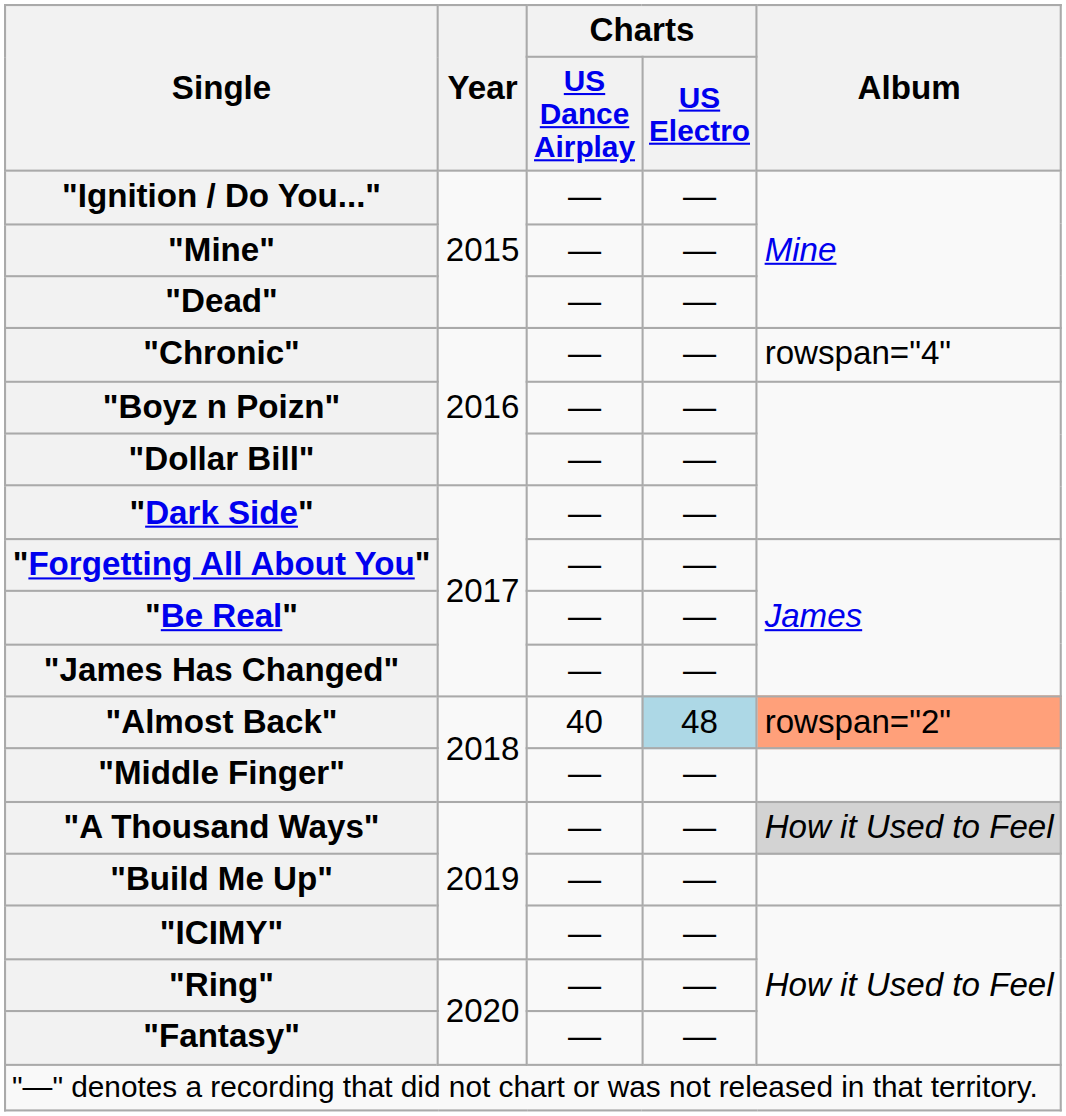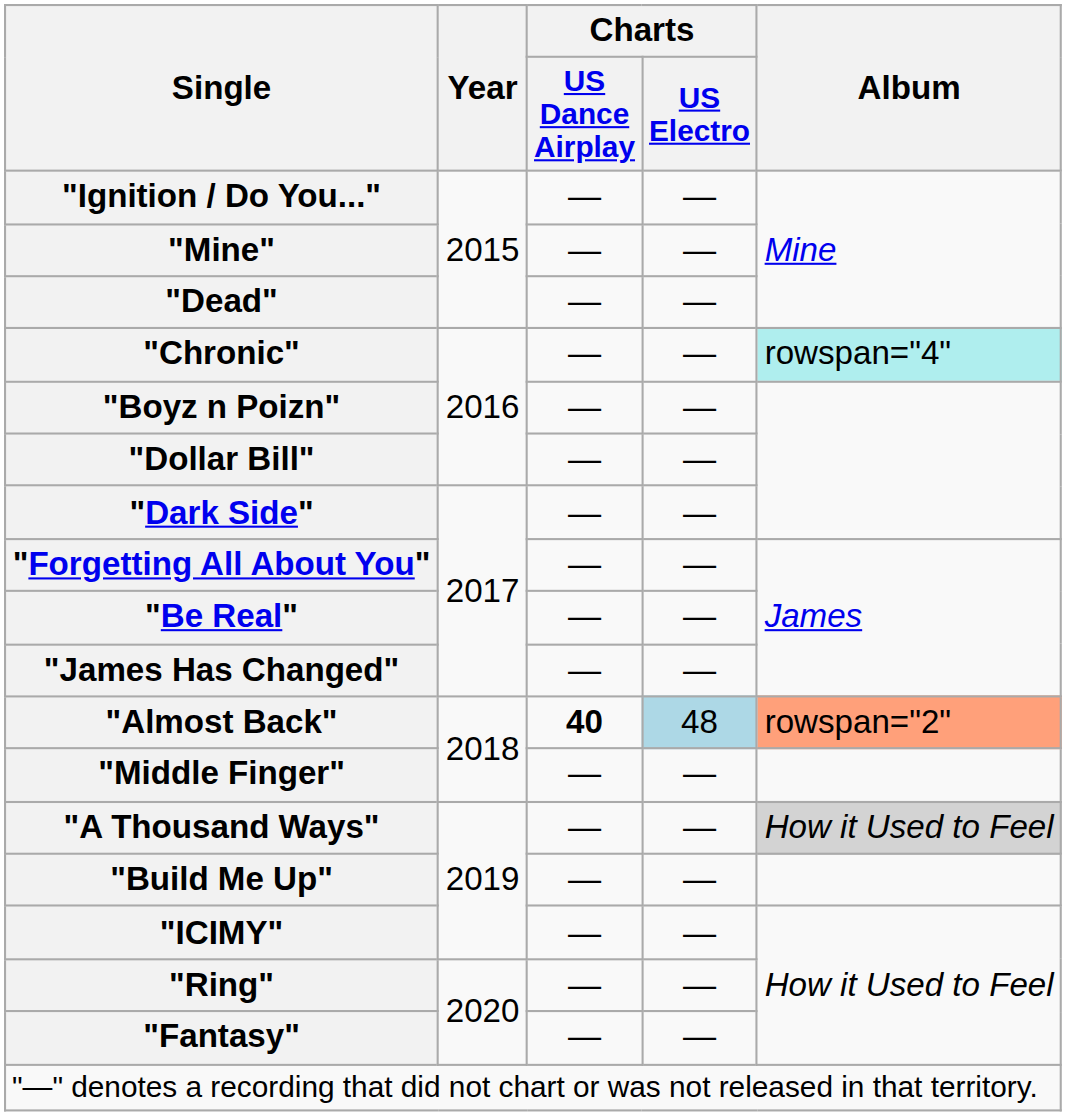(858, 354) no background -> (858, 354) paleturquoise background
(585, 721) normal -> (585, 721) bold
